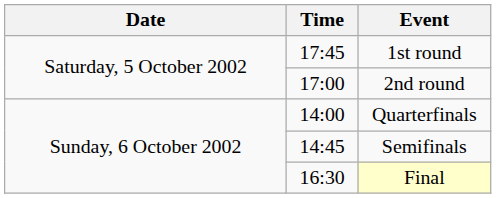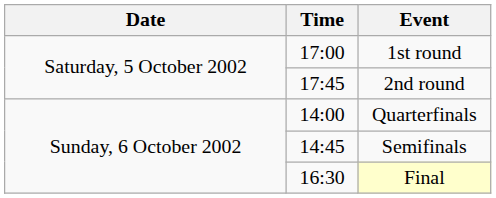(322, 51) 17:45 -> (322, 51) 17:00
(322, 83) 17:00 -> (322, 83) 17:45
